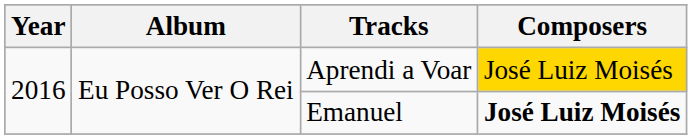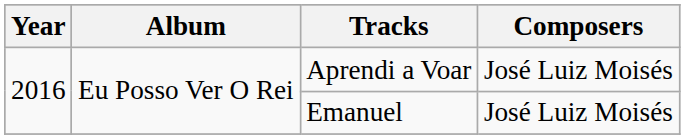(578, 69) gold background -> (578, 69) no background
(582, 112) bold -> (578, 112) normal
